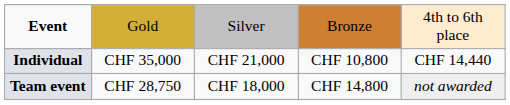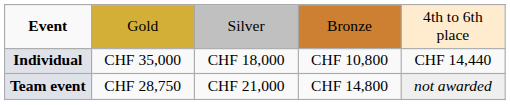(246, 60) CHF 21,000 -> (246, 60) CHF 18,000
(246, 85) CHF 18,000 -> (246, 85) CHF 21,000
